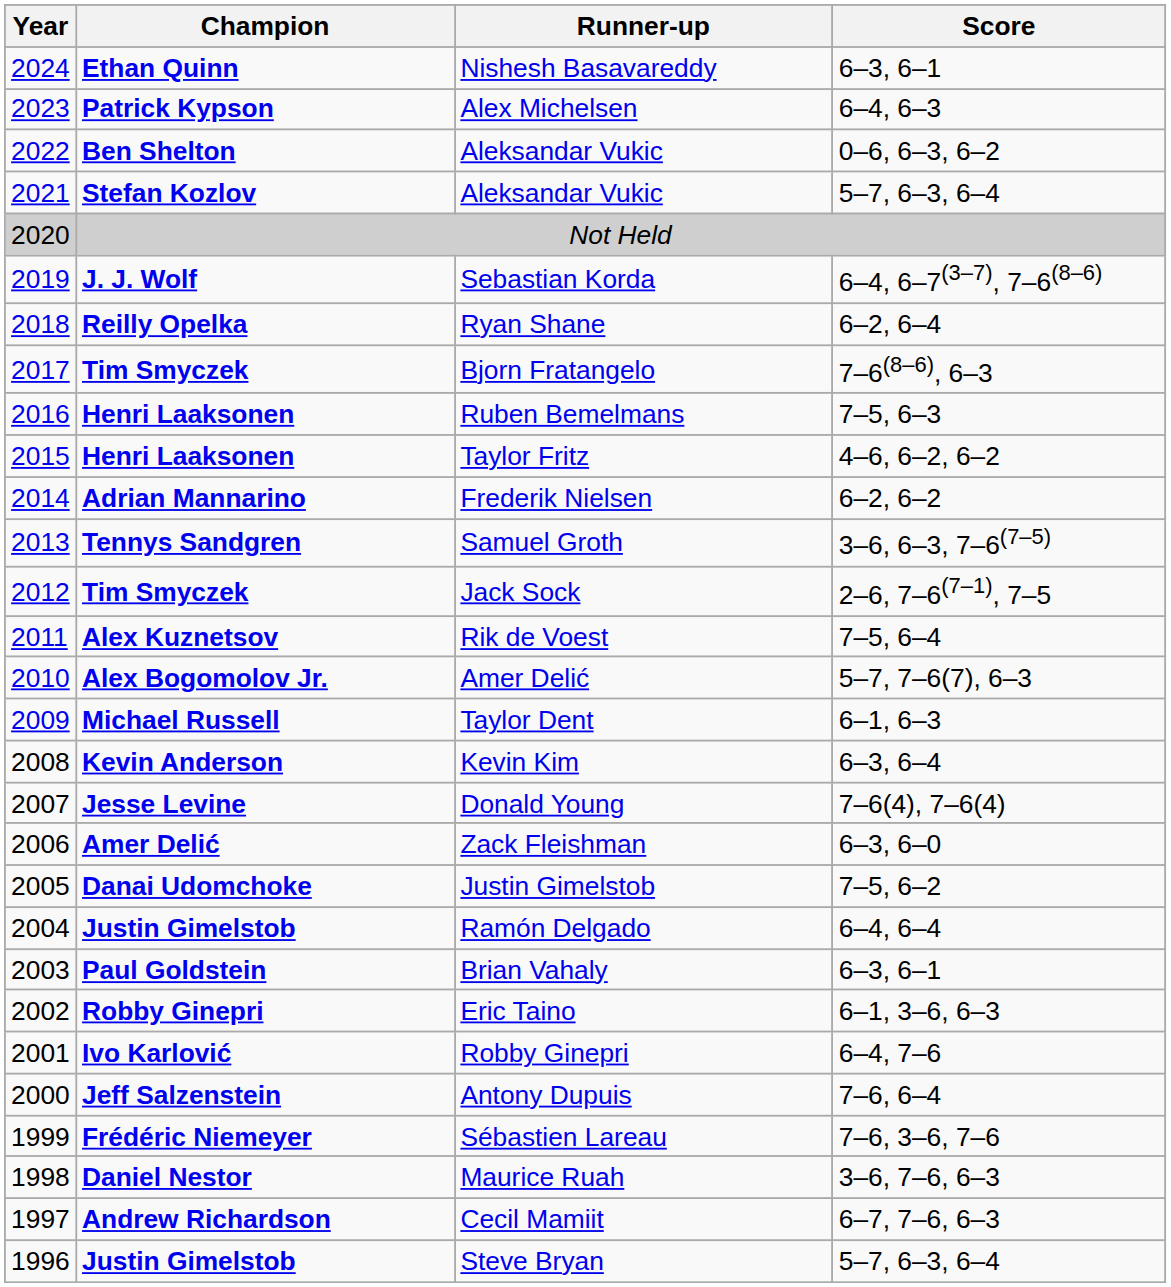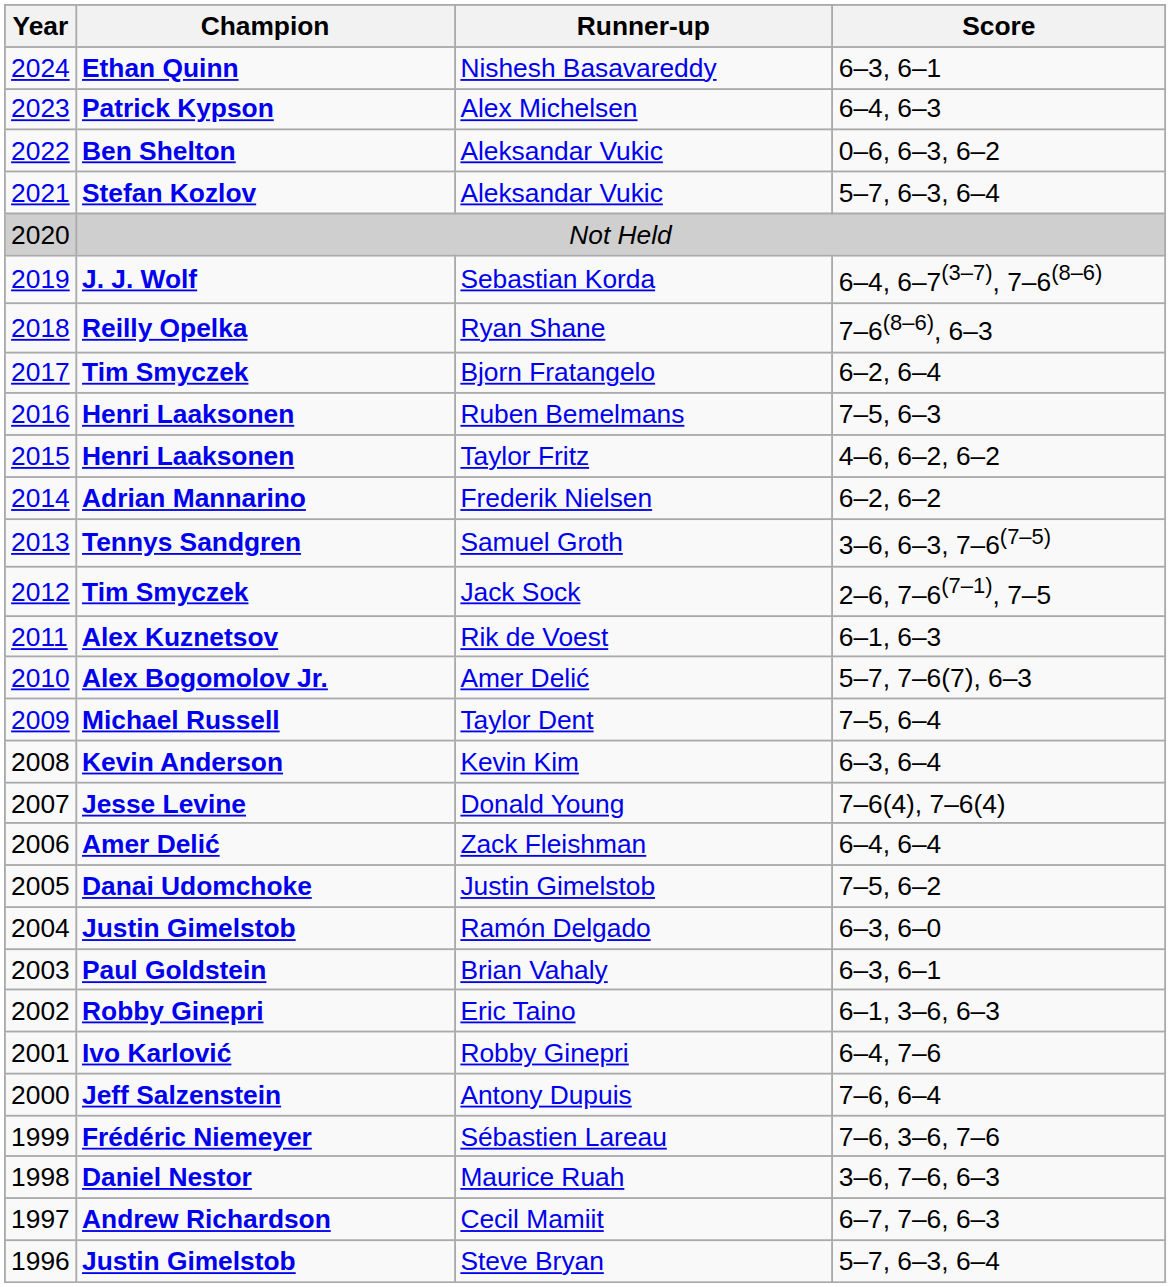(890, 324) 6–2, 6–4 -> (916, 328) 7–6(8–6), 6–3
(916, 370) 7–6(8–6), 6–3 -> (890, 373) 6–2, 6–4
(890, 637) 7–5, 6–4 -> (890, 637) 6–1, 6–3
(890, 720) 6–1, 6–3 -> (890, 720) 7–5, 6–4
(890, 845) 6–3, 6–0 -> (890, 845) 6–4, 6–4
(890, 928) 6–4, 6–4 -> (890, 928) 6–3, 6–0
